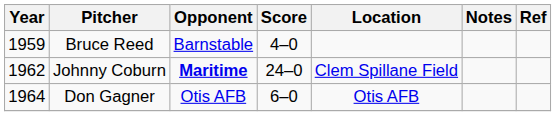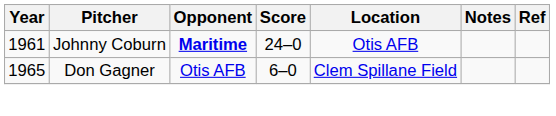- row: (109, 44)
(27, 70) 1962 -> (27, 44) 1961
(386, 70) Clem Spillane Field -> (385, 44) Otis AFB
(27, 96) 1964 -> (27, 70) 1965
(386, 96) Otis AFB -> (385, 70) Clem Spillane Field
